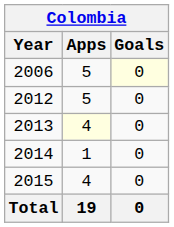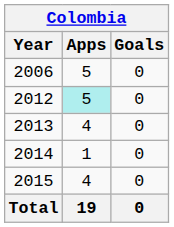(139, 72) lightyellow background -> (139, 72) no background
(86, 100) no background -> (86, 100) paleturquoise background
(86, 127) lightyellow background -> (86, 127) no background
